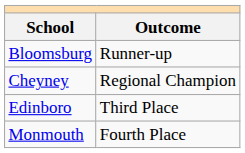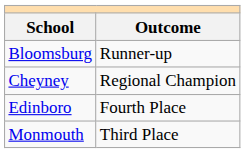(139, 107) Third Place -> (143, 107) Fourth Place
(143, 134) Fourth Place -> (139, 134) Third Place
